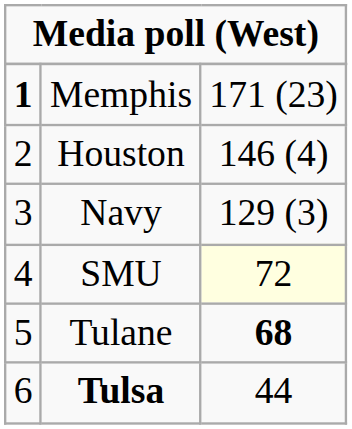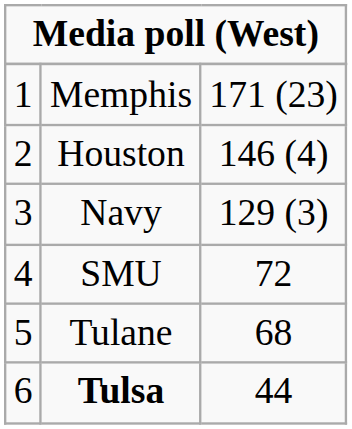(23, 93) bold -> (23, 93) normal
(274, 272) lightyellow background -> (274, 272) no background
(274, 332) bold -> (274, 332) normal
